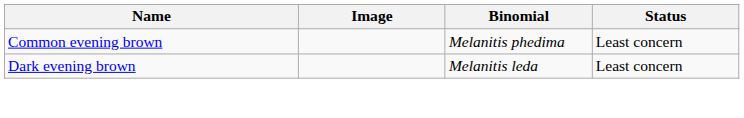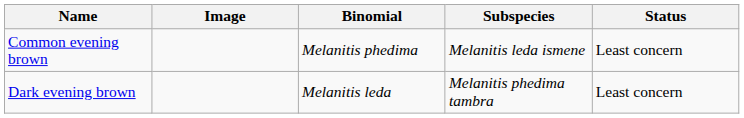+ column: (519, 16)
